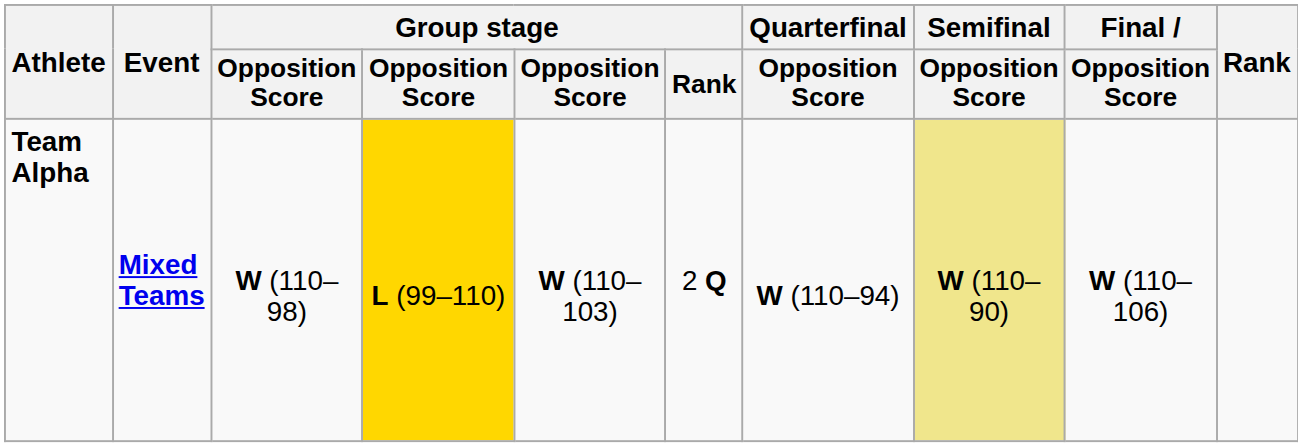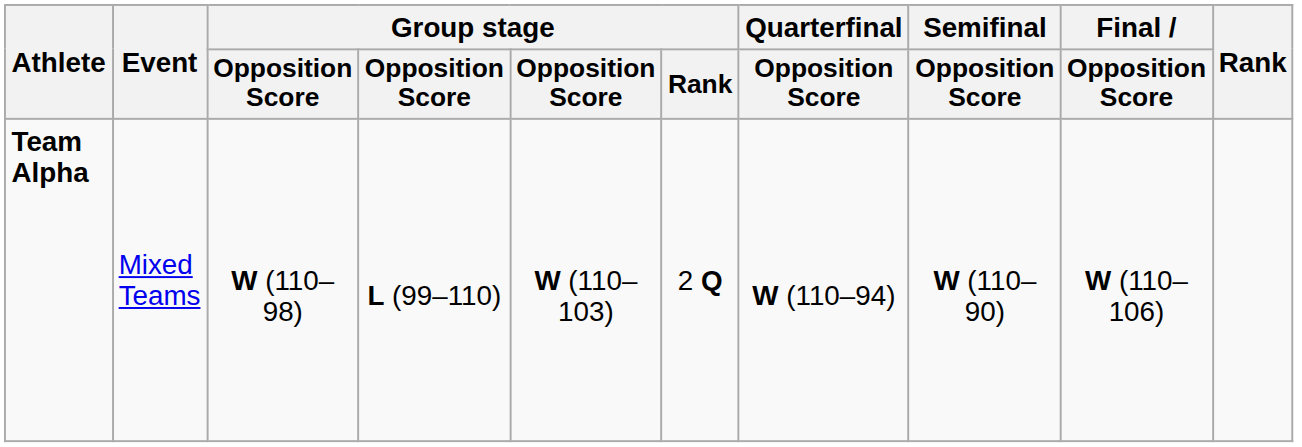(162, 281) bold -> (160, 281) normal
(438, 296) gold background -> (434, 296) no background
(989, 296) khaki background -> (985, 296) no background
